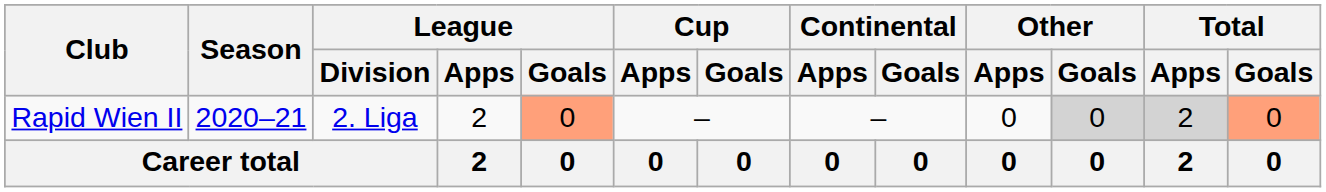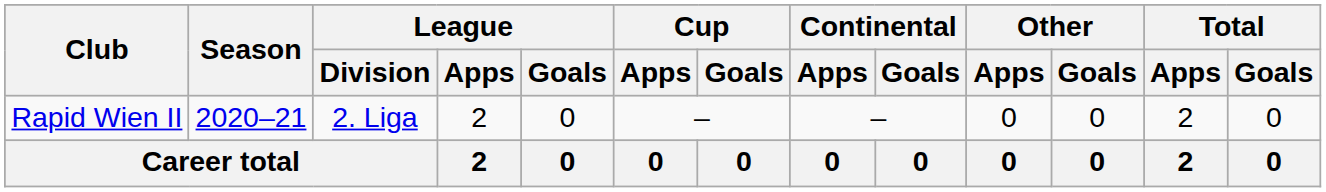(567, 117) lightsalmon background -> (567, 117) no background
(1097, 117) lightgrey background -> (1097, 117) no background
(1186, 117) lightgrey background -> (1186, 117) no background
(1274, 117) lightsalmon background -> (1274, 117) no background
